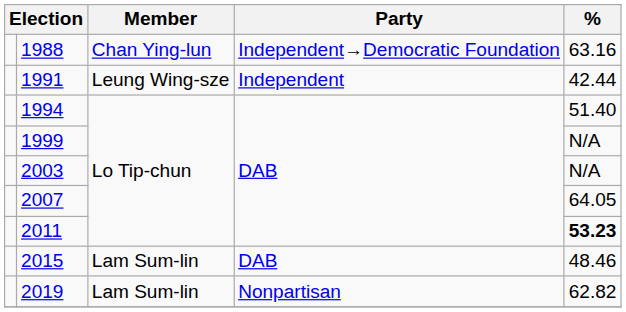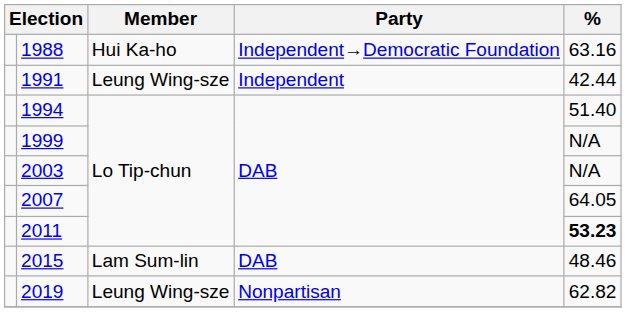(152, 49) Chan Ying-lun -> (134, 49) Hui Ka-ho
(145, 291) Lam Sum-lin -> (161, 291) Leung Wing-sze
